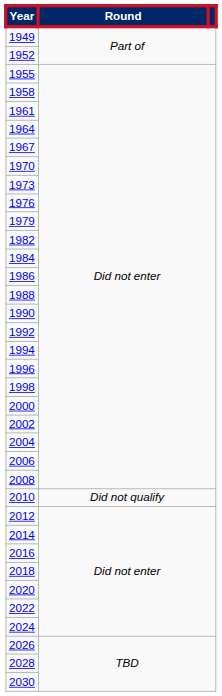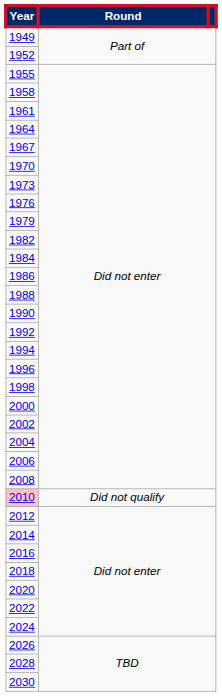(22, 498) no background -> (22, 498) pink background
